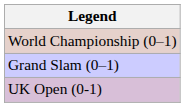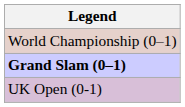(63, 65) normal -> (67, 65) bold
